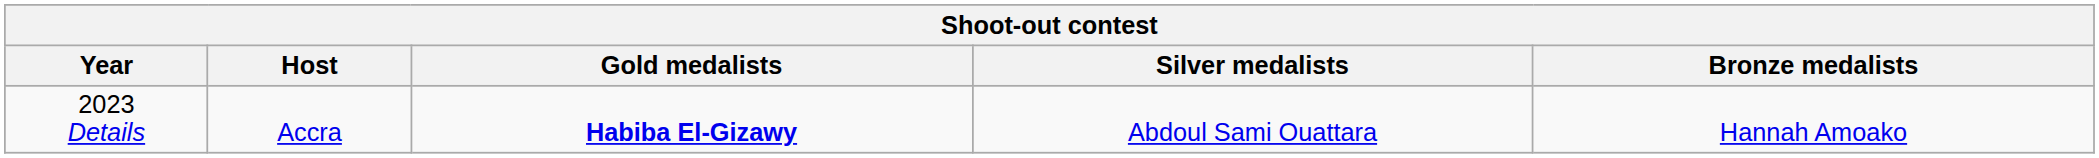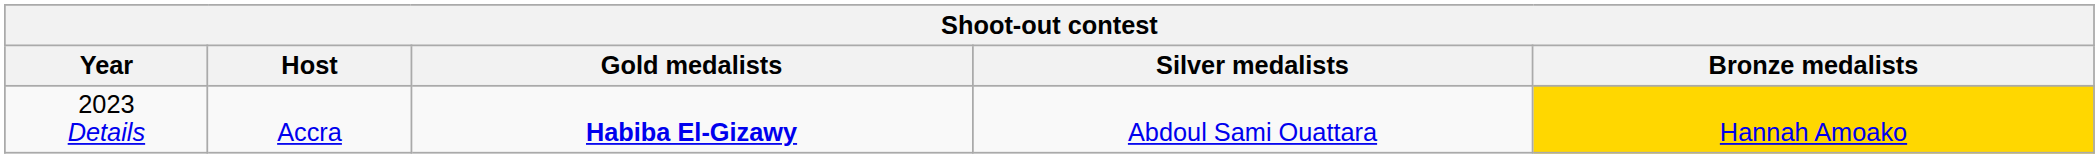(1814, 134) no background -> (1814, 134) gold background
